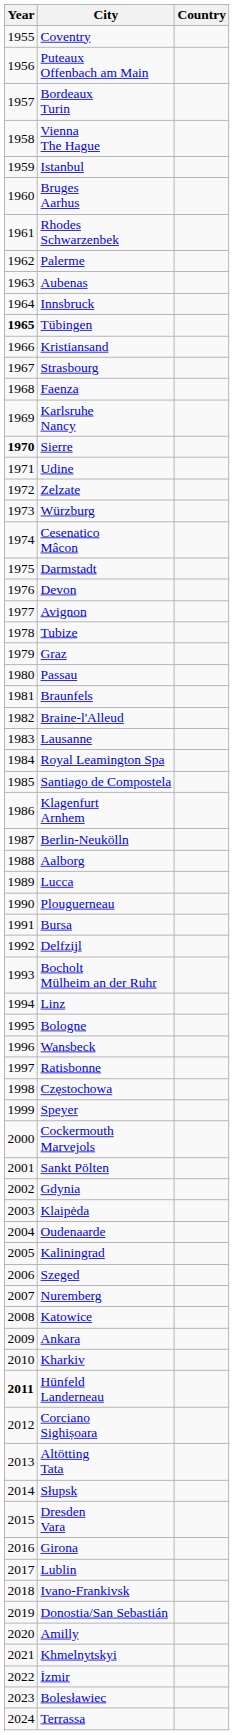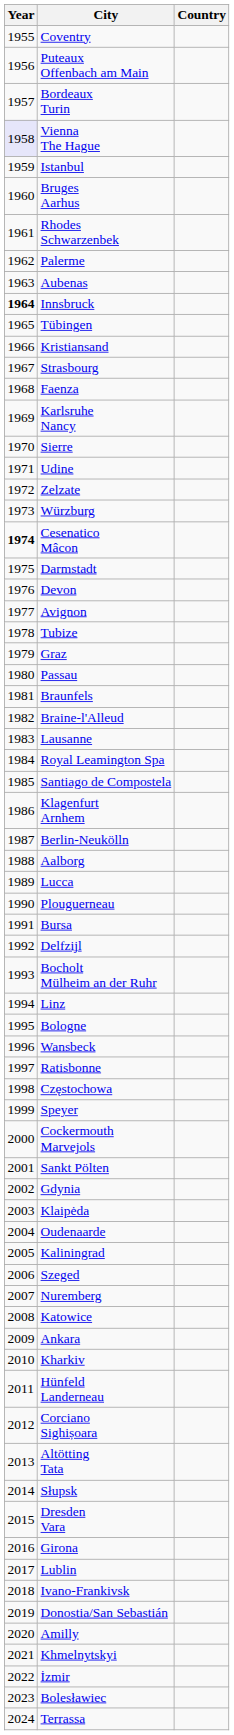(21, 138) no background -> (21, 138) lavender background
(21, 303) normal -> (21, 303) bold
(21, 325) bold -> (21, 325) normal
(21, 446) bold -> (21, 446) normal
(21, 539) normal -> (21, 539) bold
(21, 1388) bold -> (21, 1388) normal
